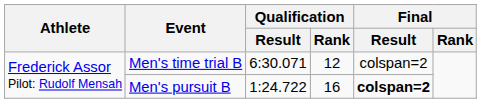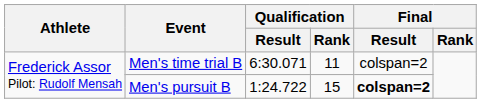(332, 63) 12 -> (332, 63) 11
(332, 87) 16 -> (332, 87) 15
